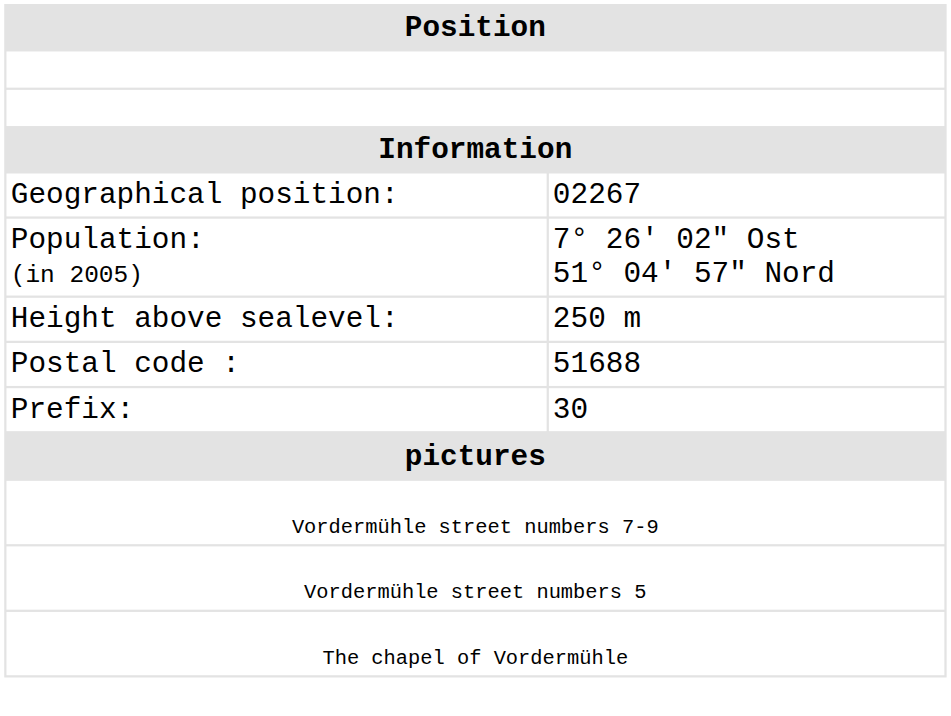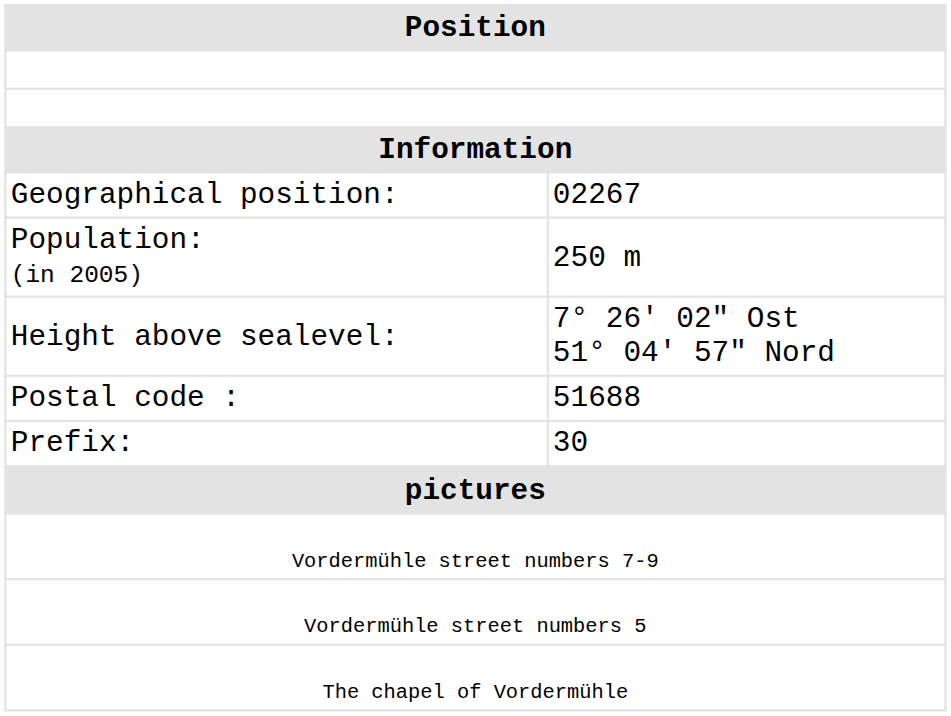(694, 257) 7° 26' 02" Ost 51° 04' 57" Nord -> (597, 257) 250 m
(597, 319) 250 m -> (694, 336) 7° 26' 02" Ost 51° 04' 57" Nord
